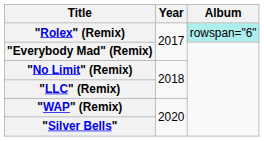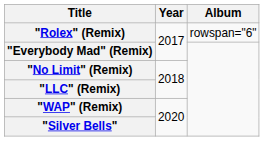(223, 32) paleturquoise background -> (223, 32) no background
